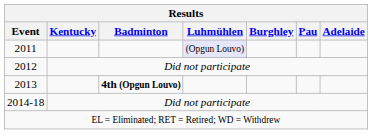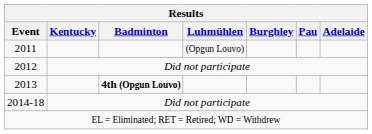(215, 49) lavender background -> (215, 49) no background
